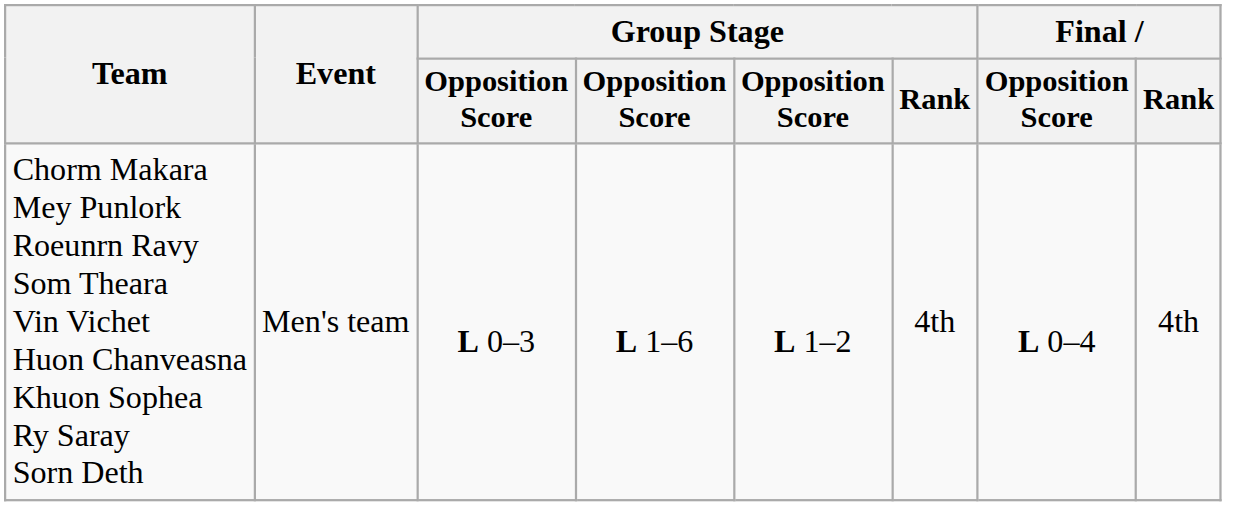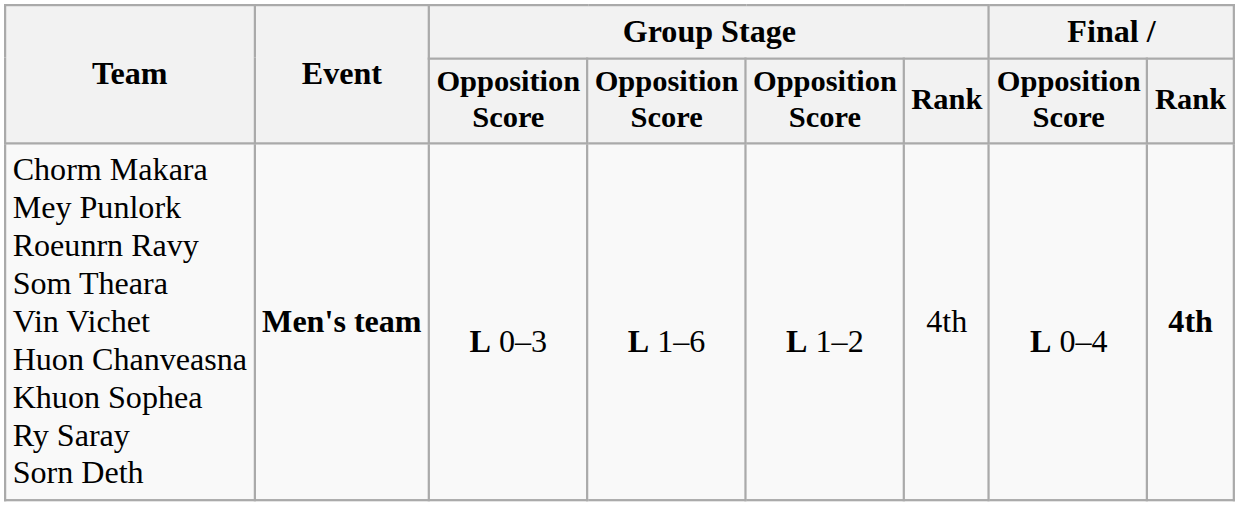(336, 321) normal -> (342, 321) bold
(1179, 321) normal -> (1191, 321) bold
